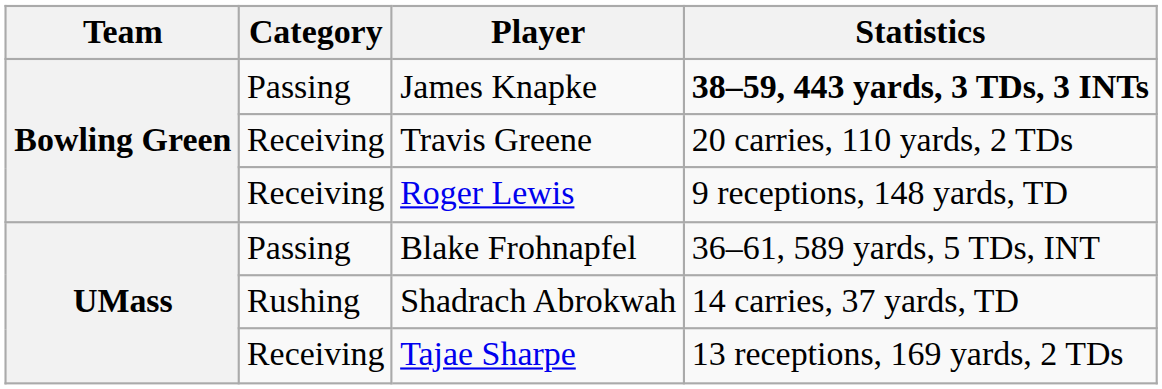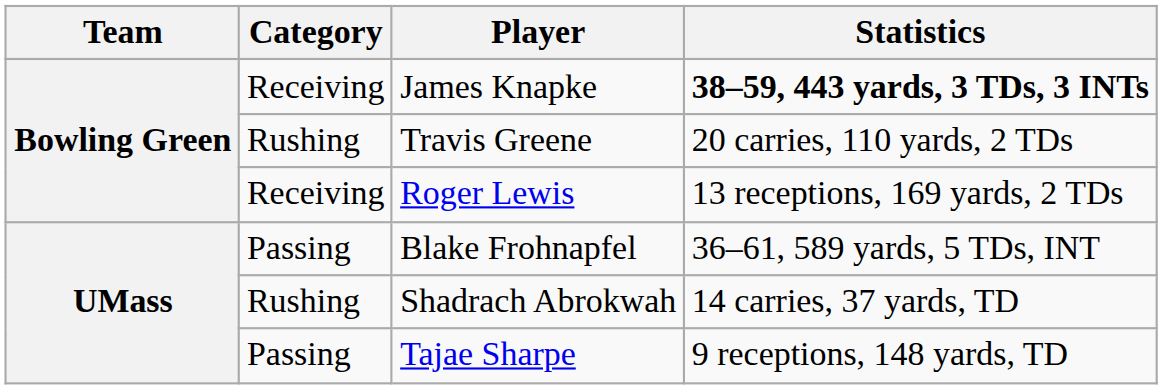(299, 86) Passing -> (316, 86) Receiving
(316, 139) Receiving -> (304, 139) Rushing
(880, 193) 9 receptions, 148 yards, TD -> (908, 193) 13 receptions, 169 yards, 2 TDs
(316, 355) Receiving -> (299, 355) Passing
(908, 355) 13 receptions, 169 yards, 2 TDs -> (880, 355) 9 receptions, 148 yards, TD
